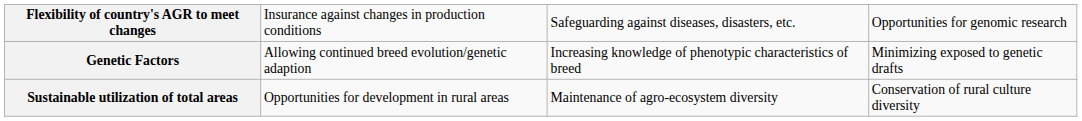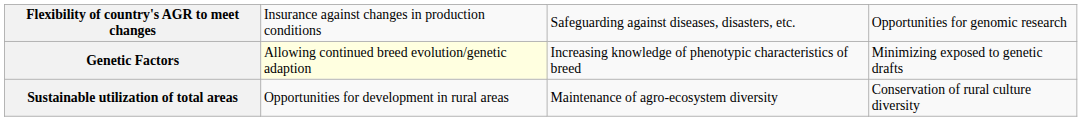(385, 60) no background -> (385, 60) lightyellow background
